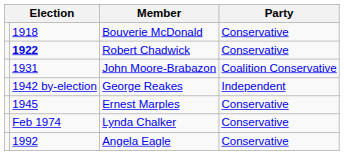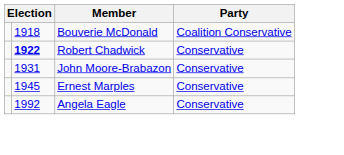(255, 31) Conservative -> (234, 31) Coalition Conservative
(279, 68) Coalition Conservative -> (210, 68) Conservative
- row: (143, 86)
- row: (139, 123)
